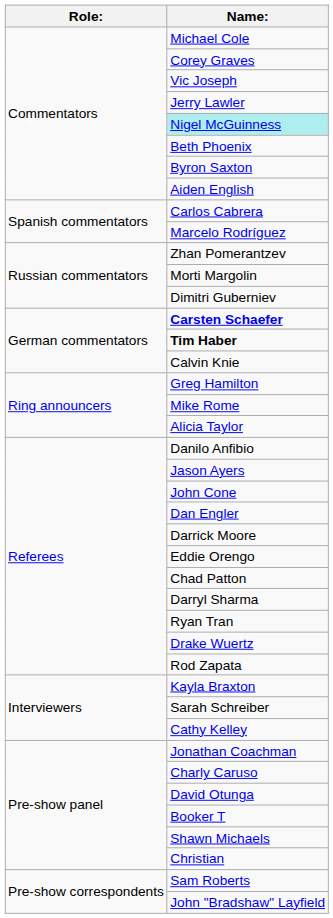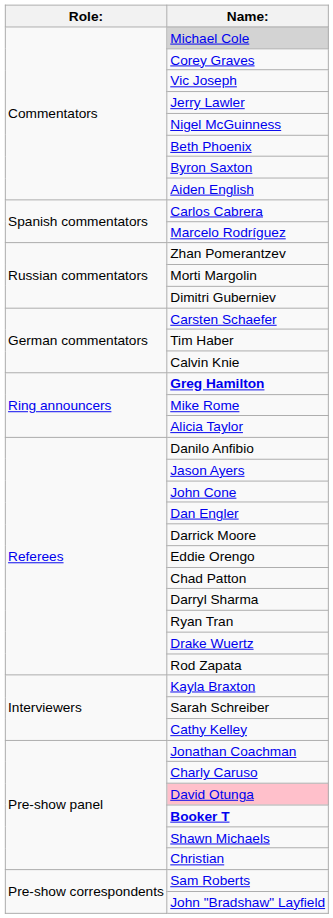(210, 38) no background -> (210, 38) lightgrey background
(226, 124) paleturquoise background -> (226, 124) no background
(226, 319) bold -> (223, 319) normal
(204, 340) bold -> (202, 340) normal
(214, 384) normal -> (217, 384) bold
(212, 794) no background -> (212, 794) pink background
(198, 816) normal -> (200, 816) bold
